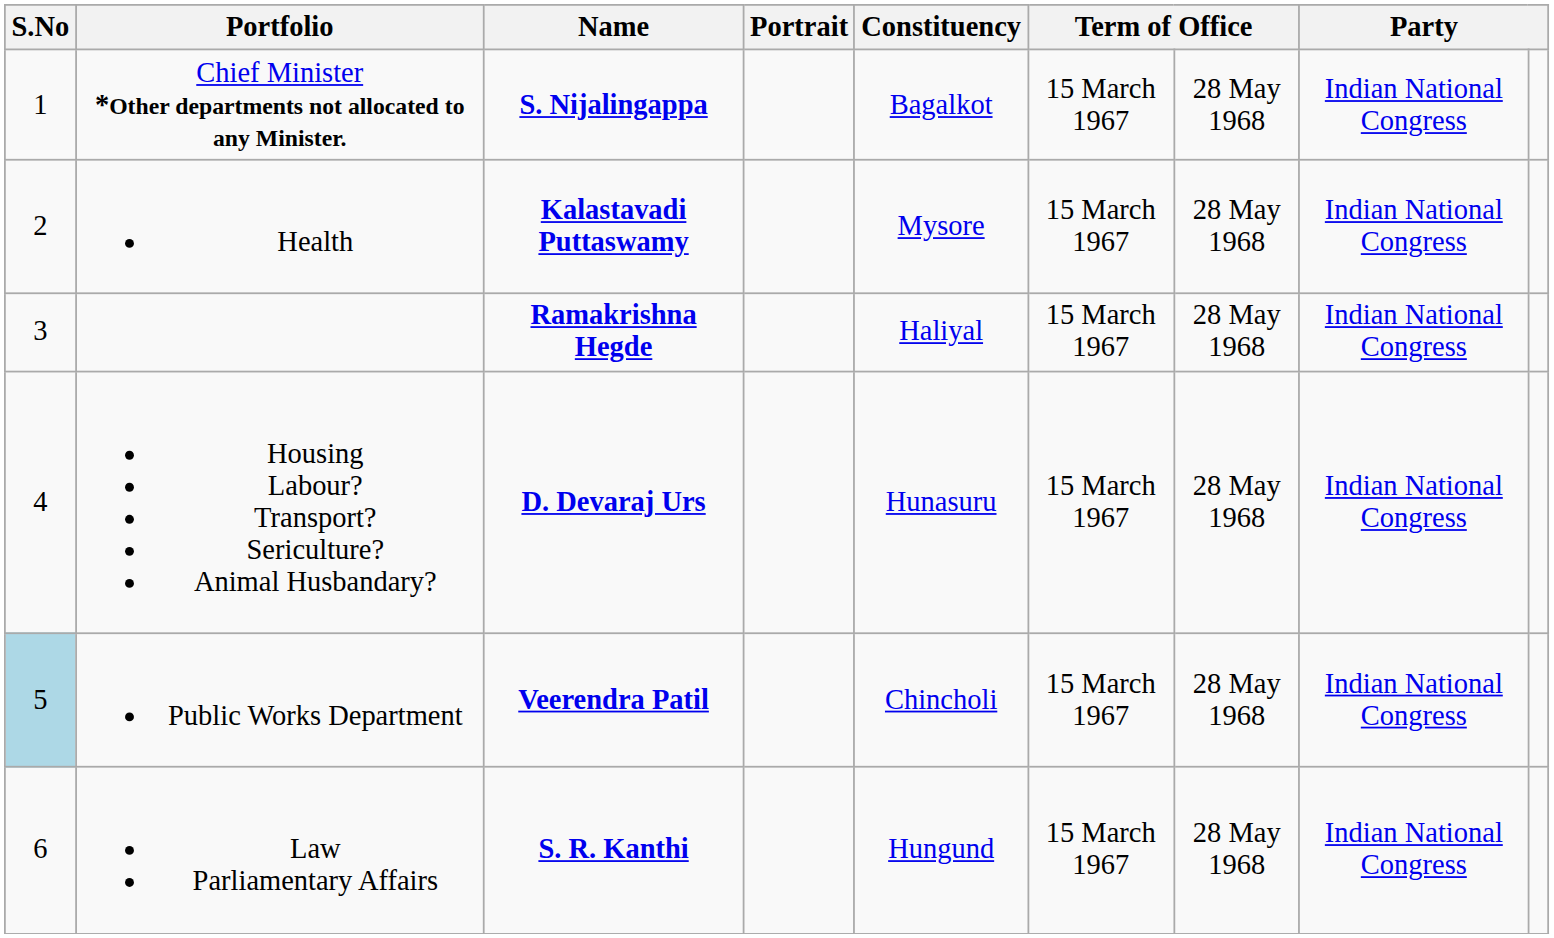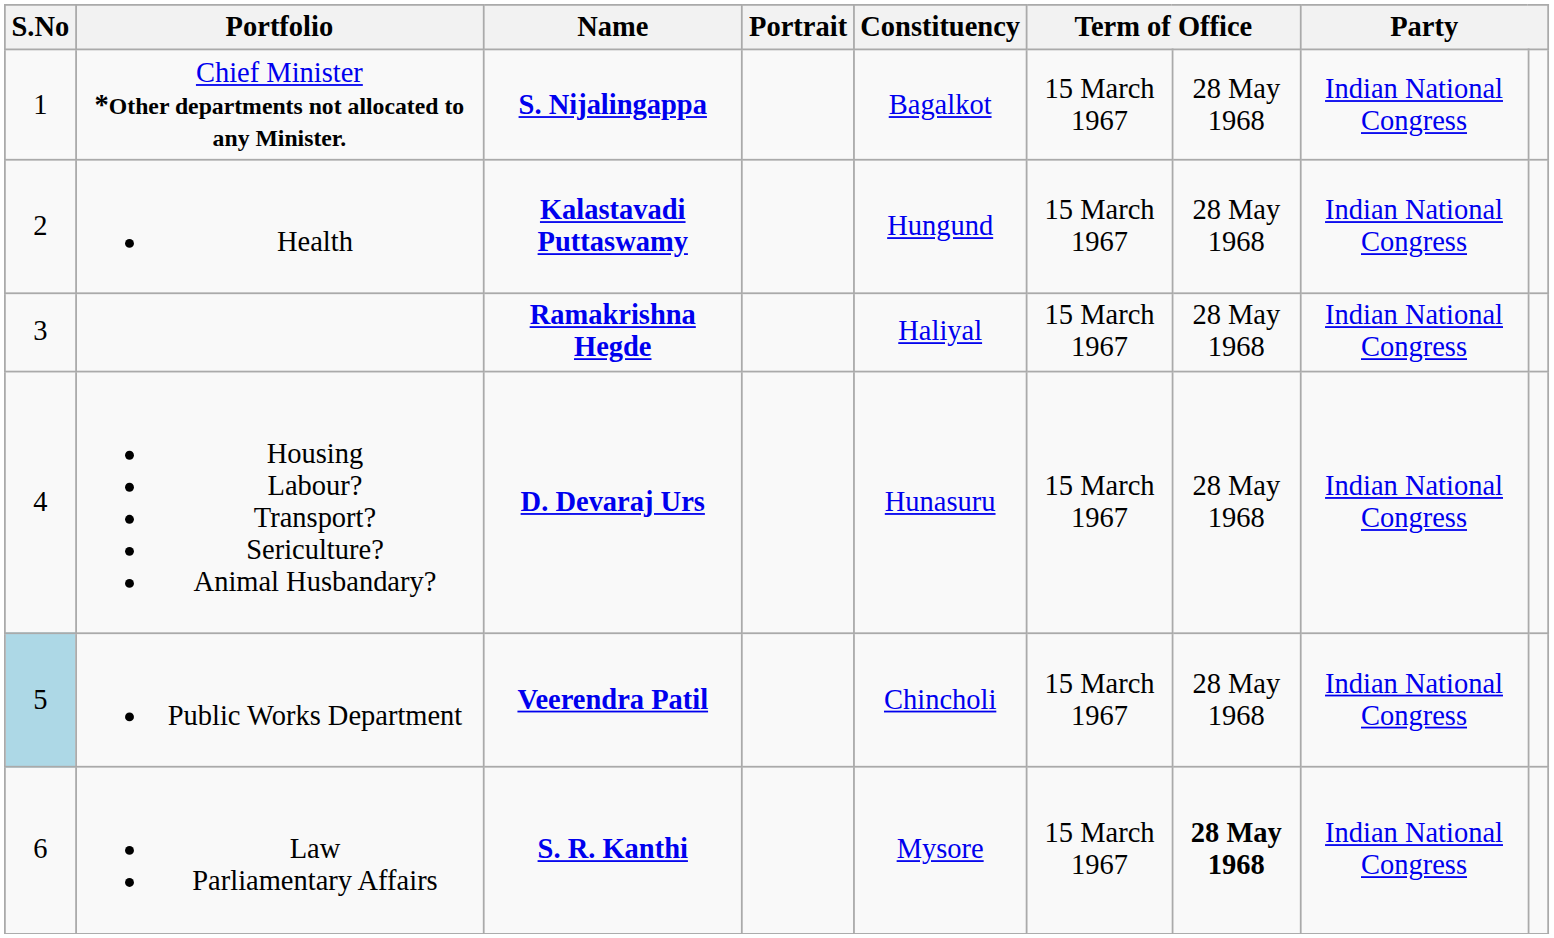(941, 225) Mysore -> (940, 225) Hungund
(941, 849) Hungund -> (940, 849) Mysore
(1237, 849) normal -> (1236, 849) bold
